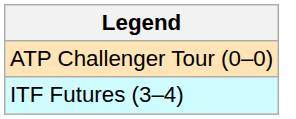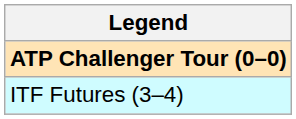(142, 58) normal -> (148, 58) bold
